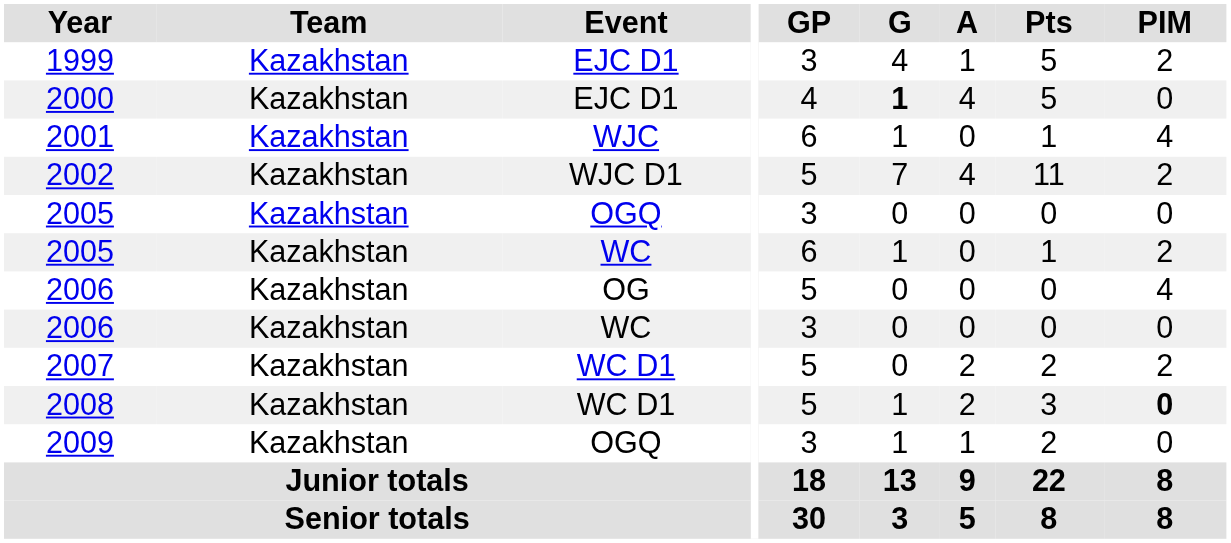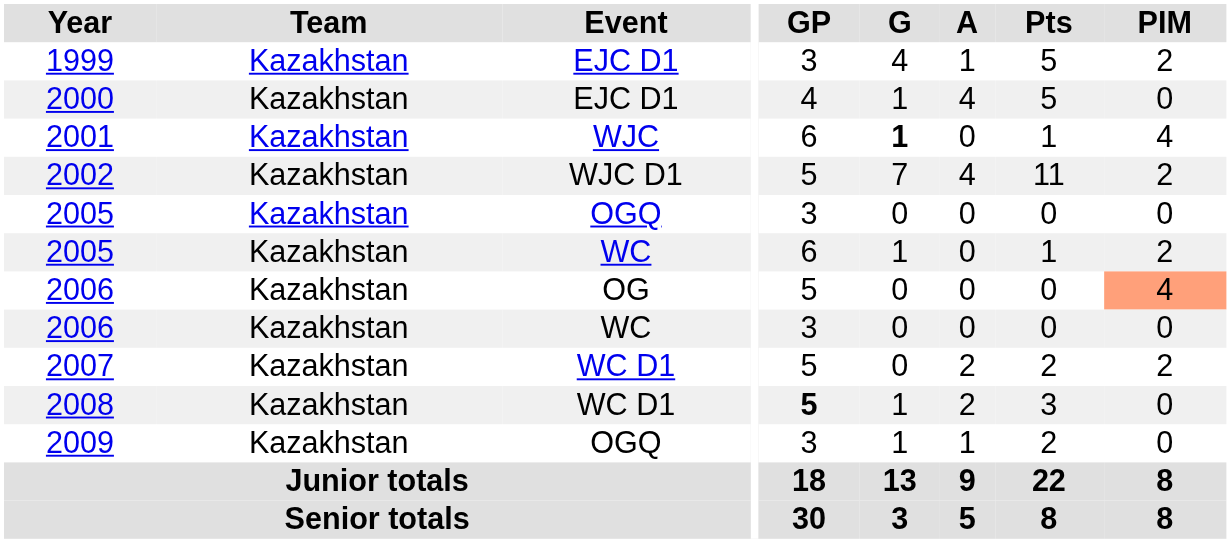(900, 99) bold -> (900, 99) normal
(900, 137) normal -> (900, 137) bold
(1165, 290) no background -> (1165, 290) lightsalmon background
(809, 404) normal -> (809, 404) bold
(1165, 404) bold -> (1165, 404) normal
